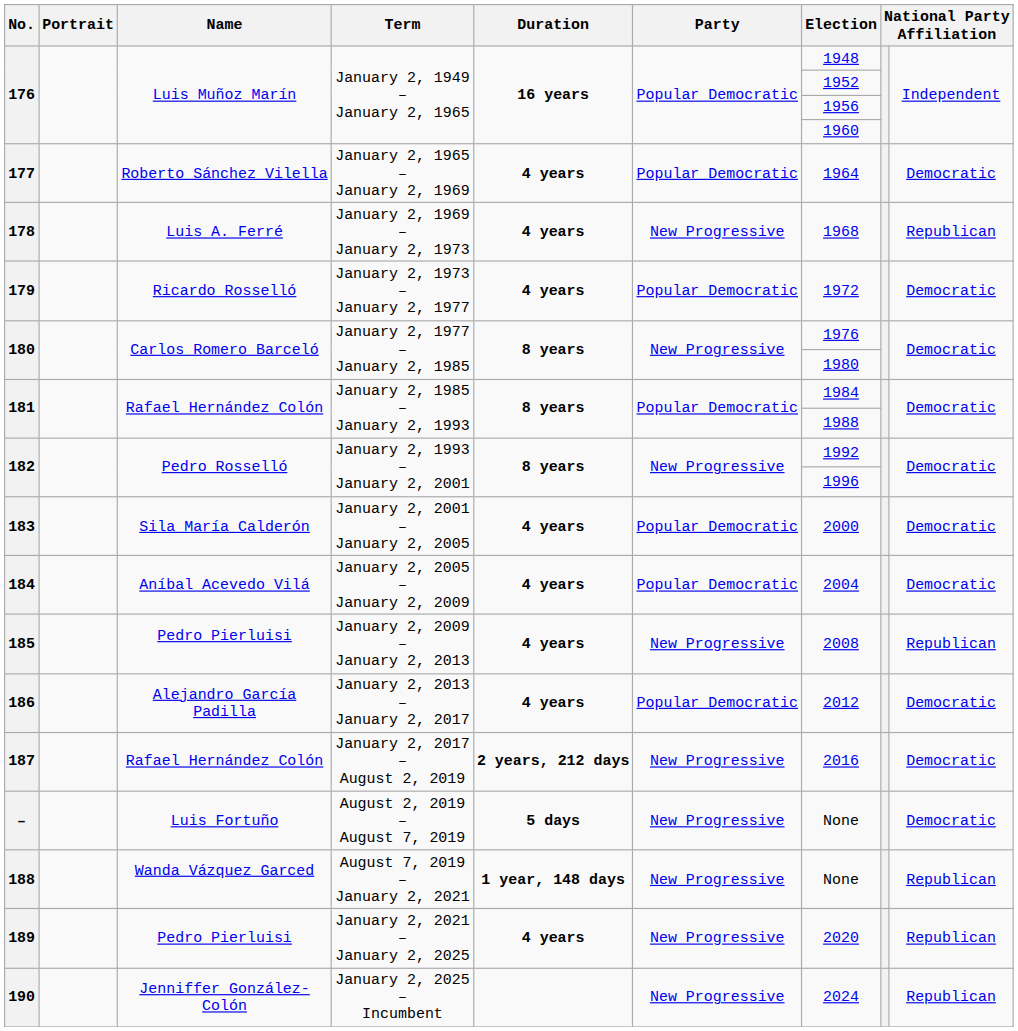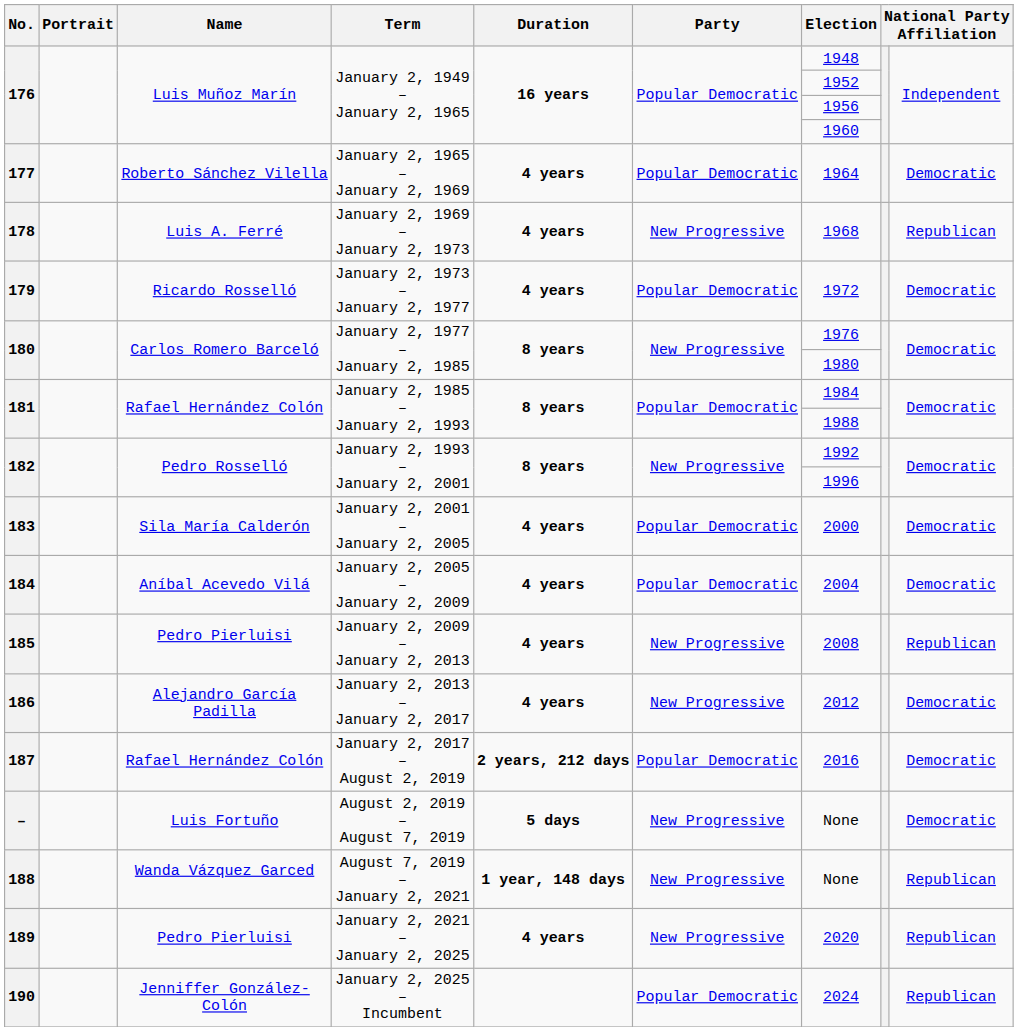(717, 703) Popular Democratic -> (717, 703) New Progressive
(717, 762) New Progressive -> (717, 762) Popular Democratic
(717, 997) New Progressive -> (717, 997) Popular Democratic
